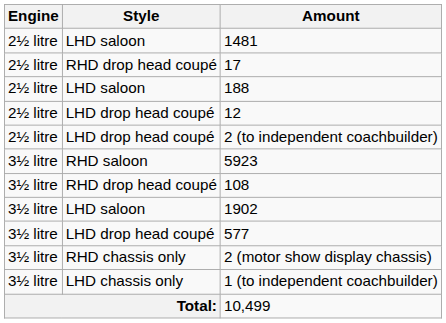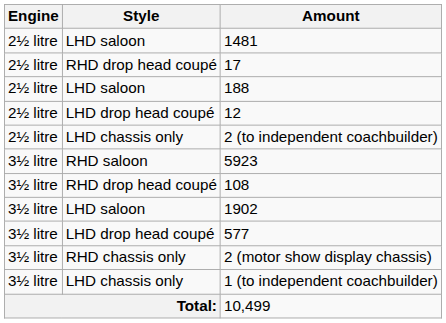(140, 137) LHD drop head coupé -> (124, 137) LHD chassis only
